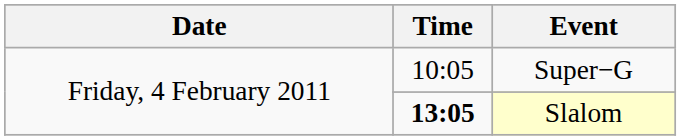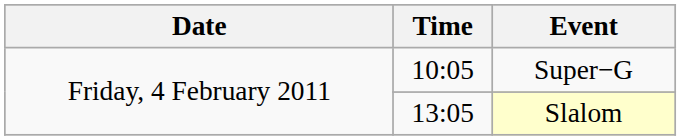(443, 112) bold -> (443, 112) normal
